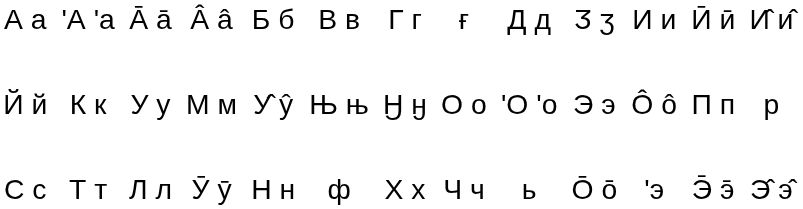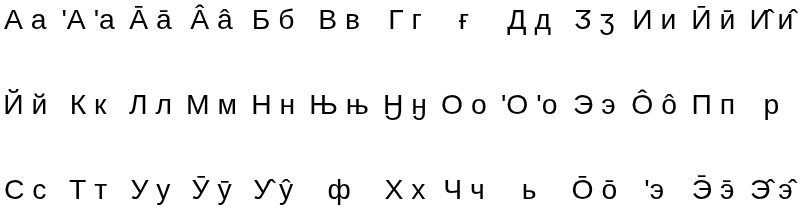(150, 104) У у -> (150, 104) Л л
(273, 104) У̂ ŷ -> (273, 104) Н н
(150, 189) Л л -> (150, 189) У у
(273, 189) Н н -> (273, 189) У̂ ŷ
